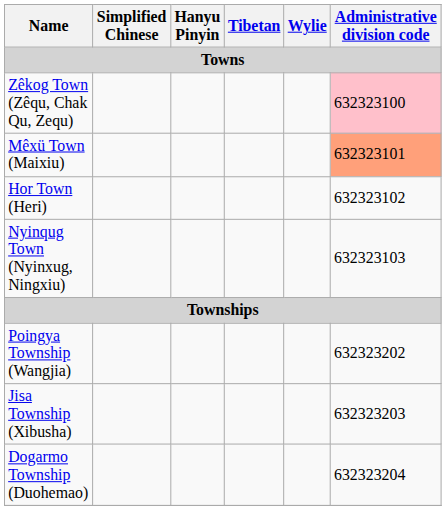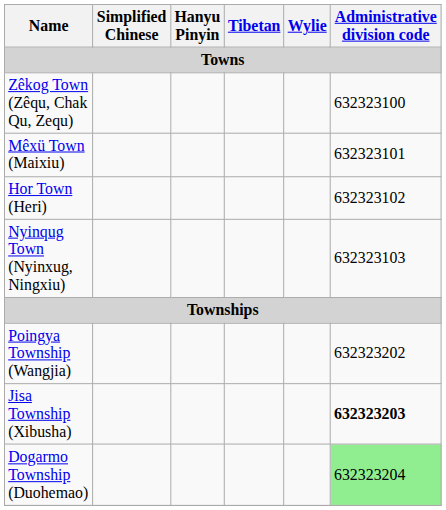(370, 102) pink background -> (370, 102) no background
(370, 154) lightsalmon background -> (370, 154) no background
(370, 414) normal -> (370, 414) bold
(370, 474) no background -> (370, 474) lightgreen background
